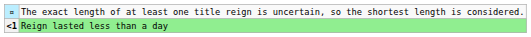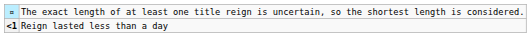(94, 26) lightgreen background -> (94, 26) no background
